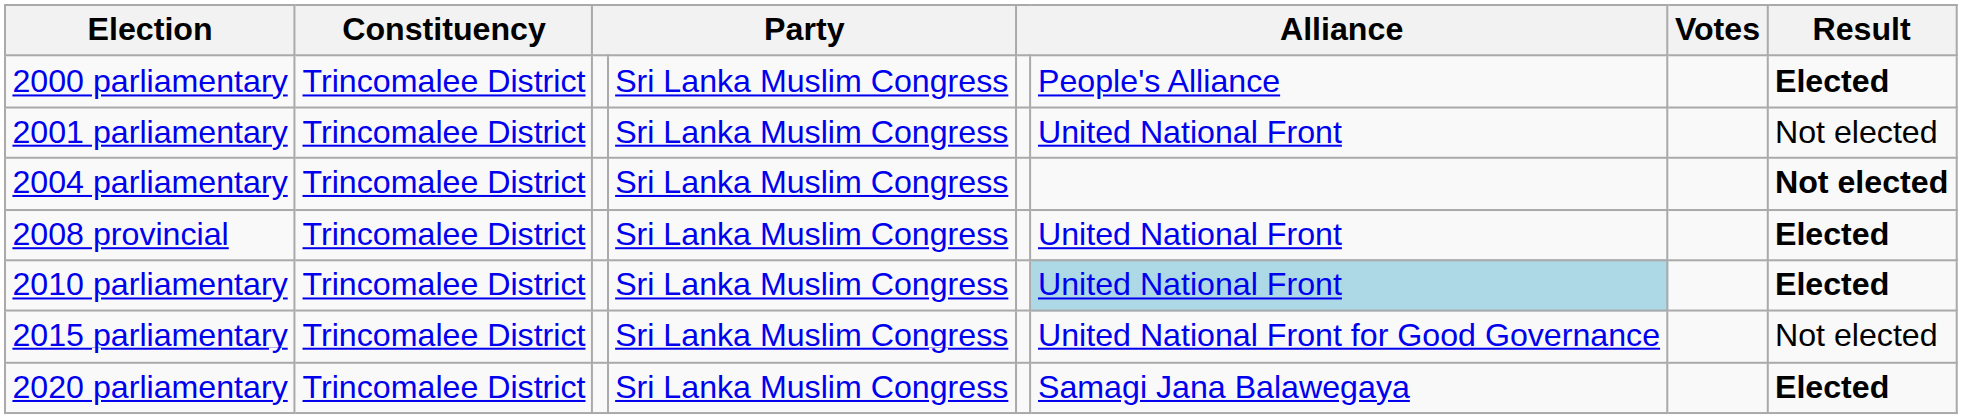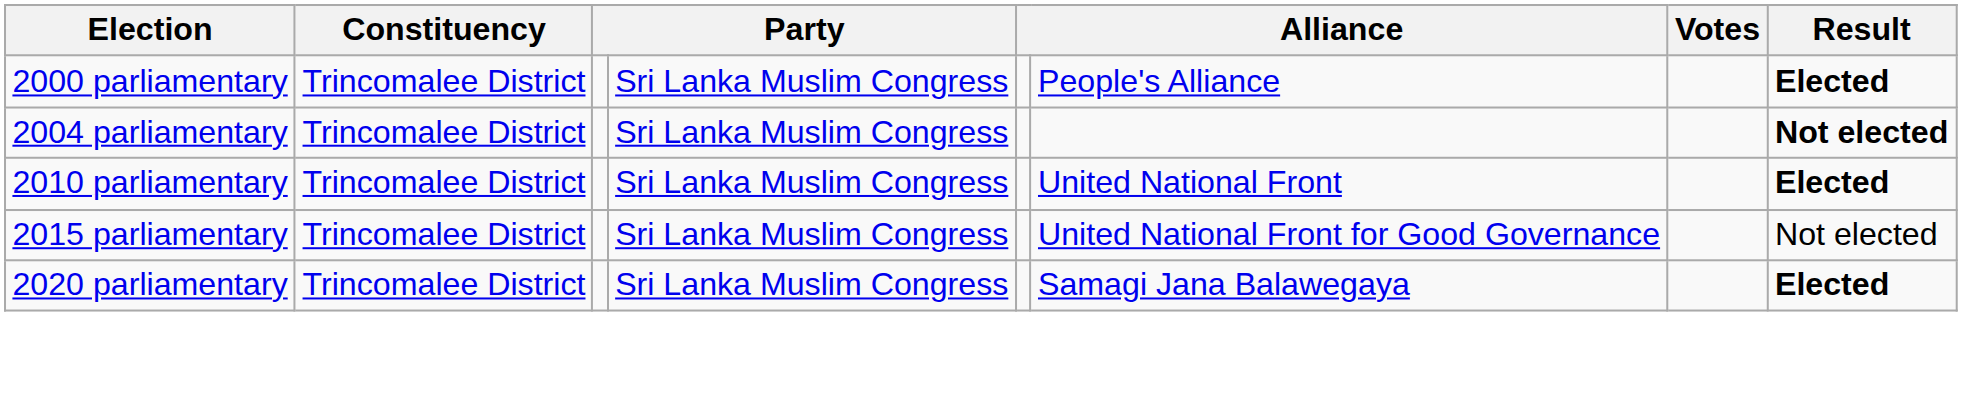- row: (150, 132)
- row: (121, 234)
(1190, 285) lightblue background -> (1190, 183) no background
